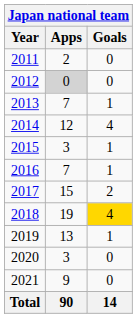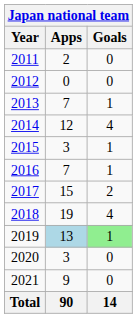(66, 81) lightgrey background -> (66, 81) no background
(110, 214) gold background -> (110, 214) no background
(66, 236) no background -> (66, 236) lightblue background
(110, 236) no background -> (110, 236) lightgreen background
